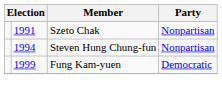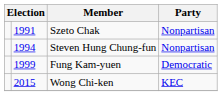+ row: (82, 82)
